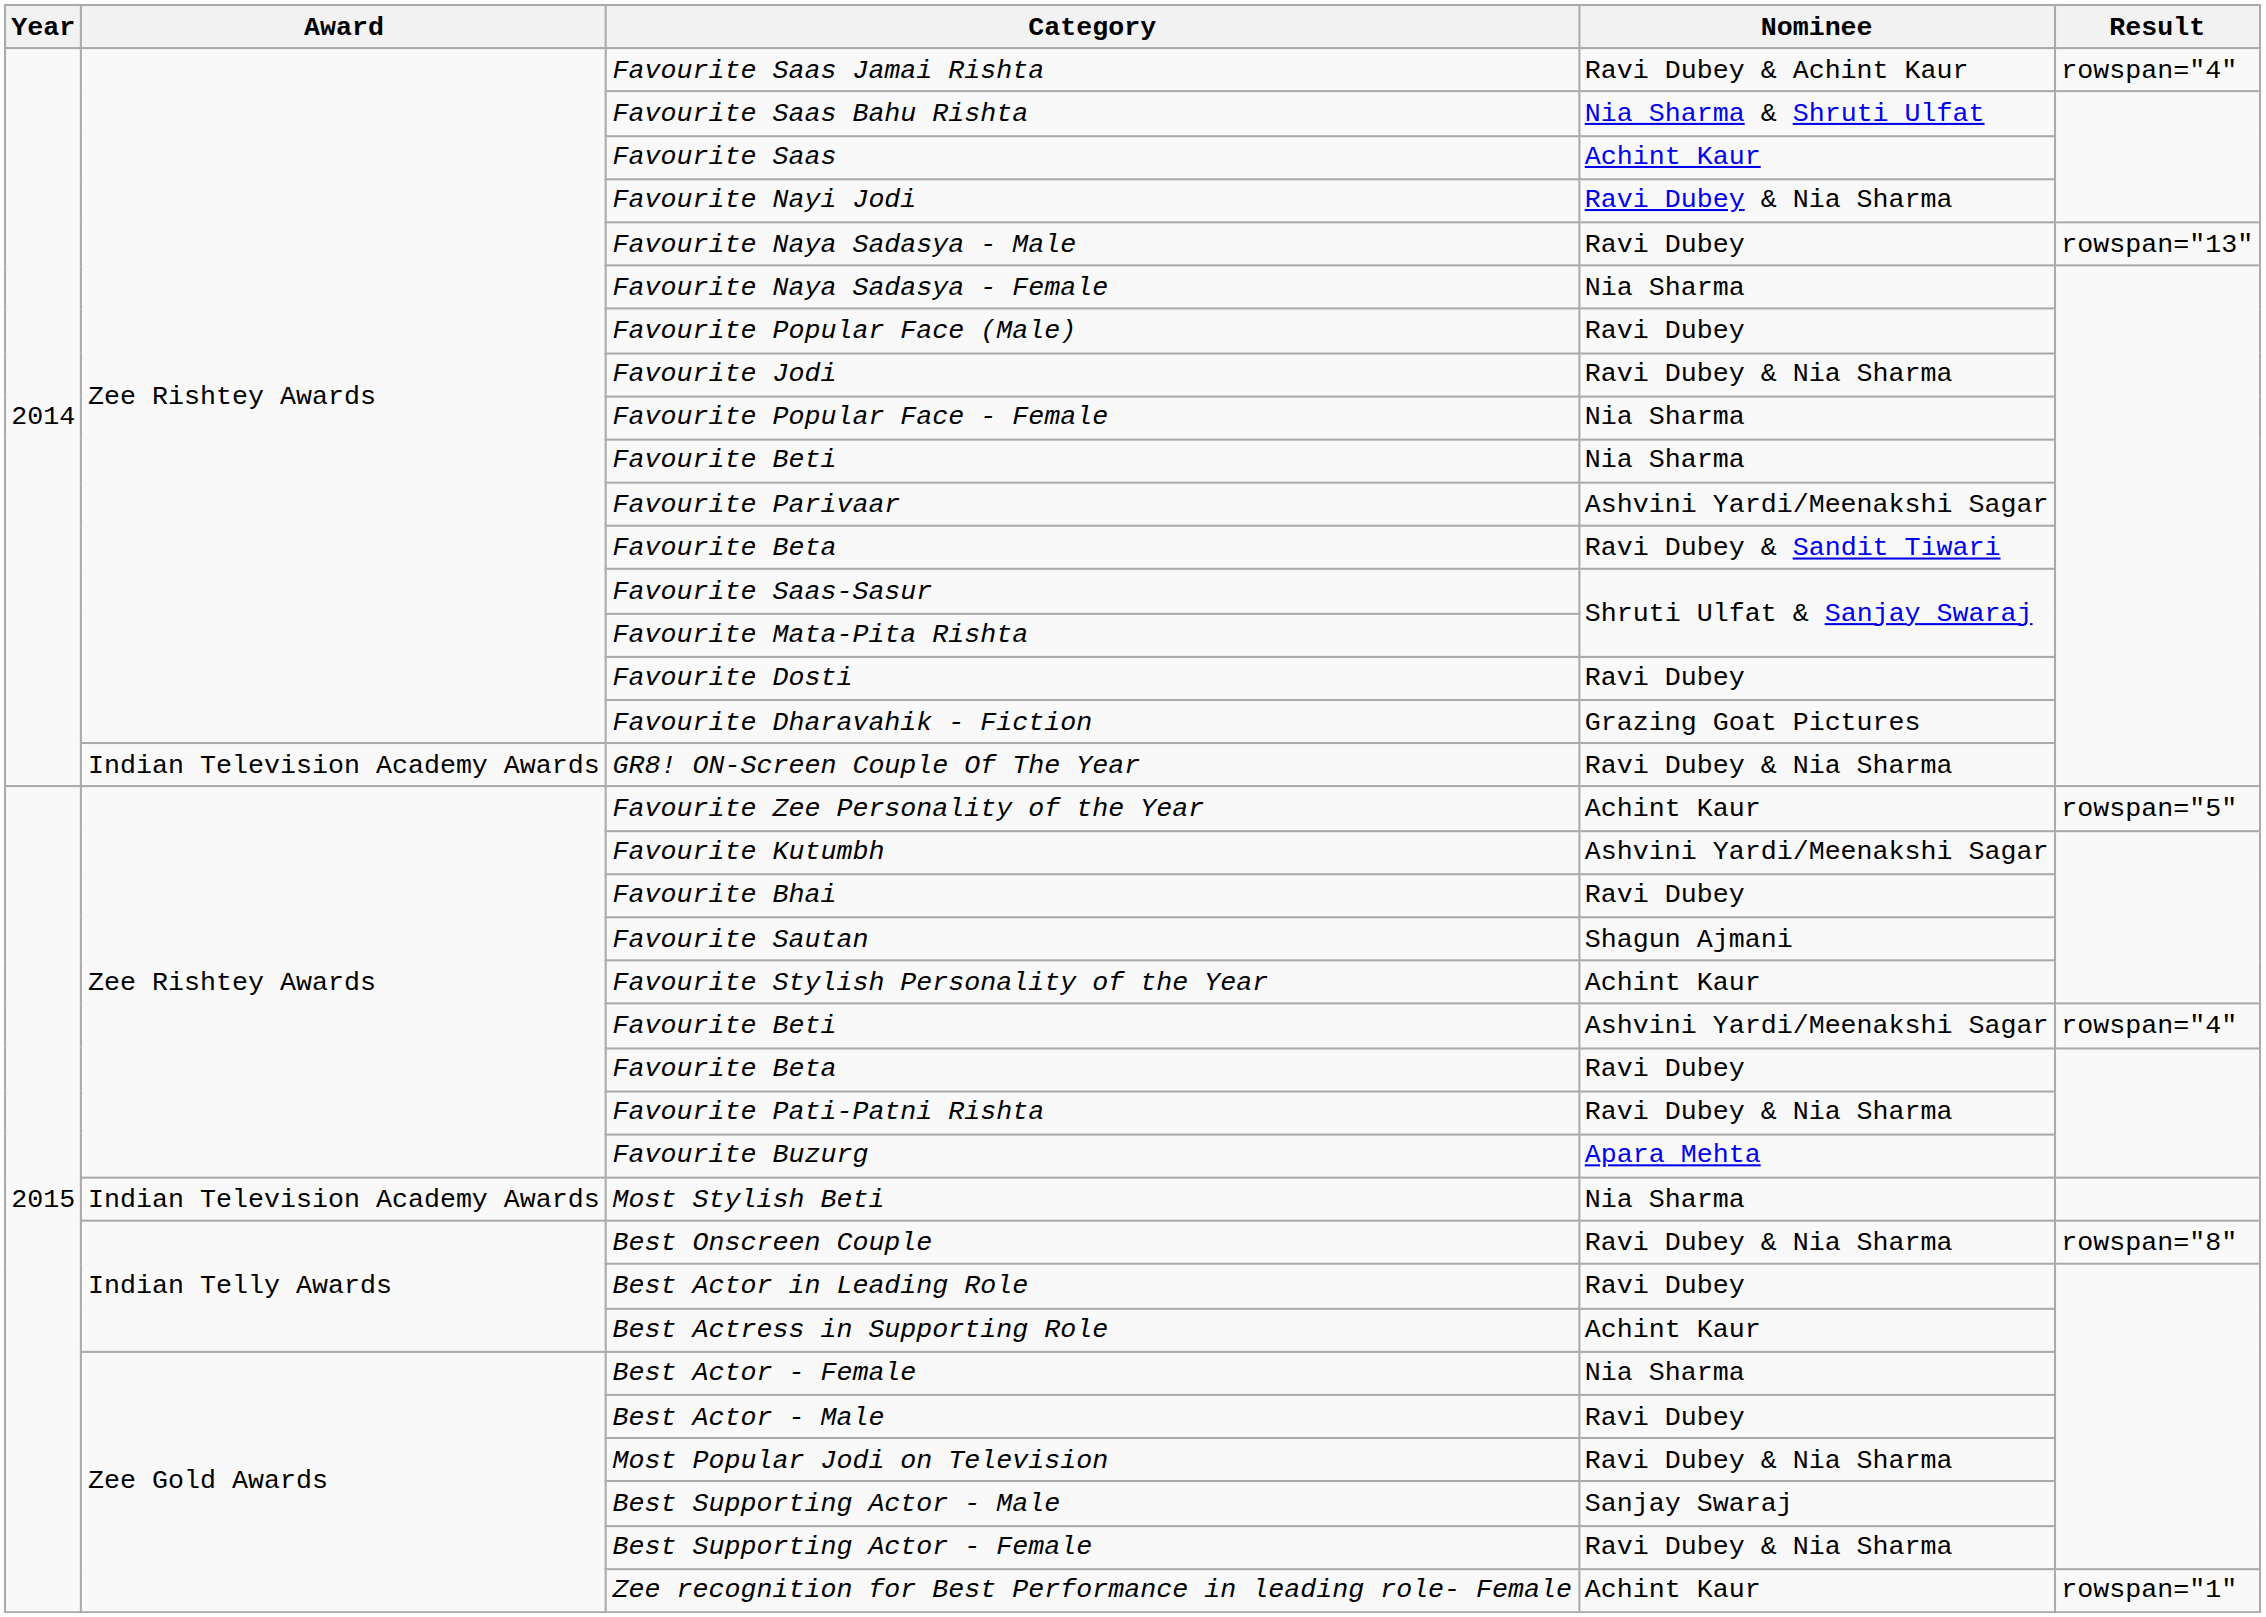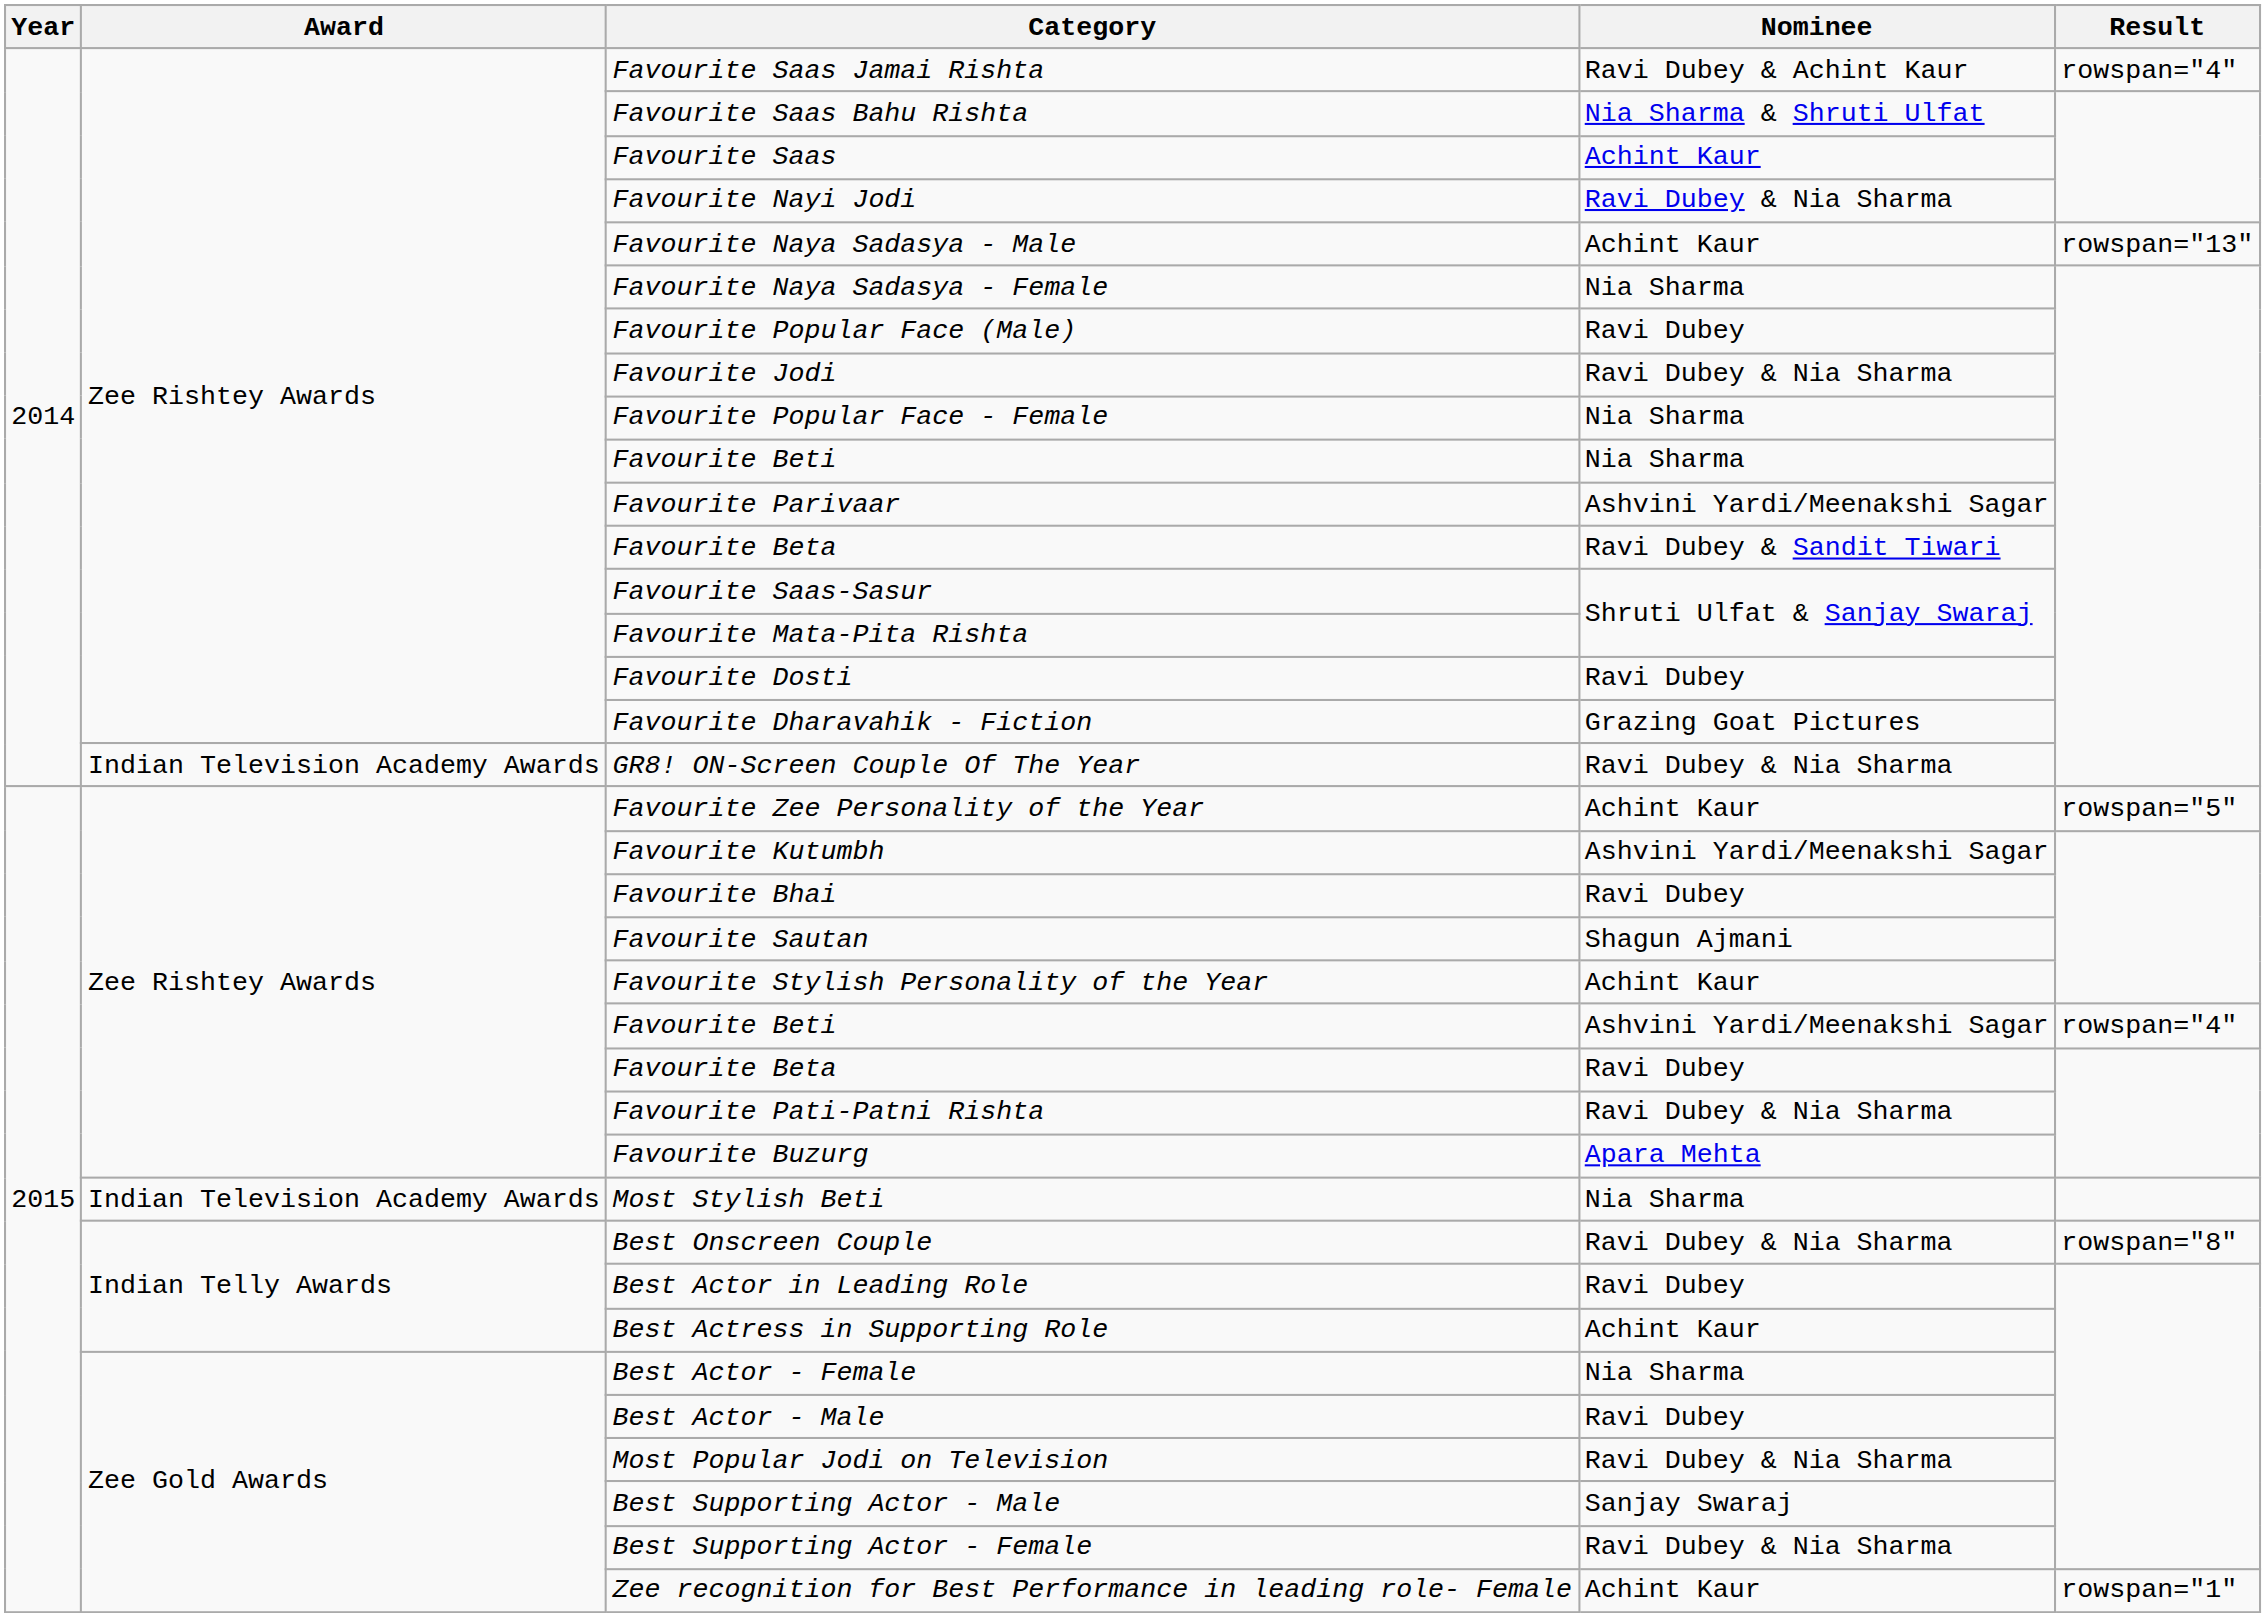(1665, 244) Ravi Dubey -> (1673, 244) Achint Kaur
